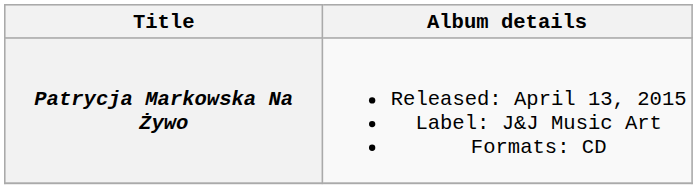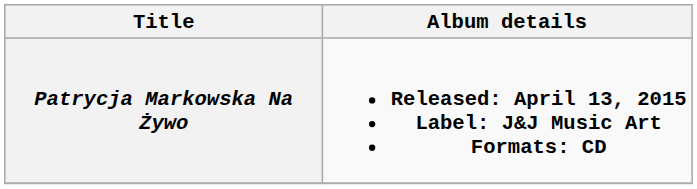(507, 123) normal -> (507, 123) bold
